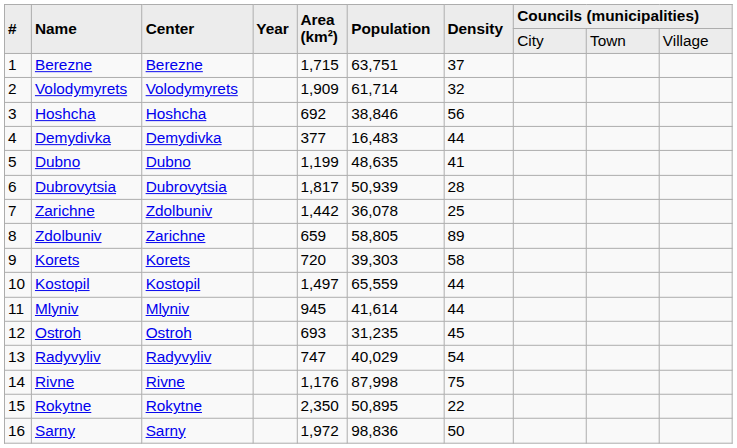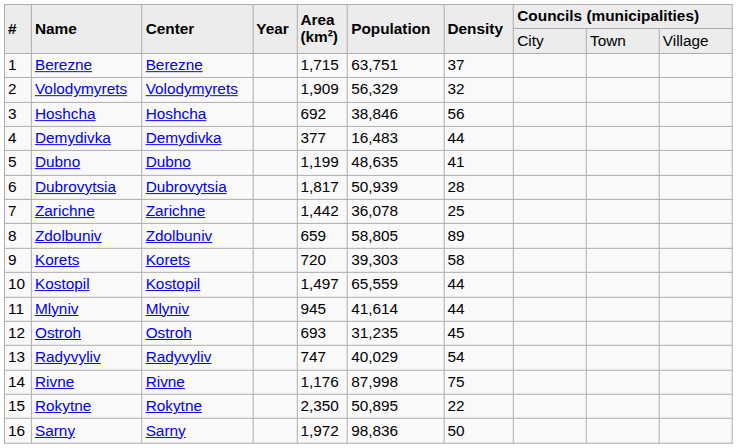(375, 89) 61,714 -> (375, 89) 56,329
(179, 211) Zdolbuniv -> (176, 211) Zarichne
(176, 235) Zarichne -> (179, 235) Zdolbuniv
